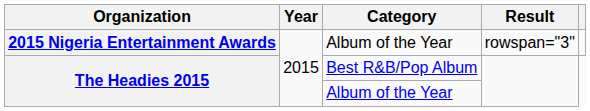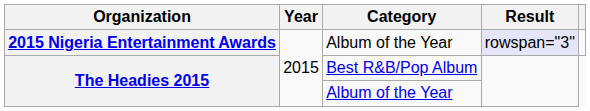(530, 42) no background -> (530, 42) lavender background
